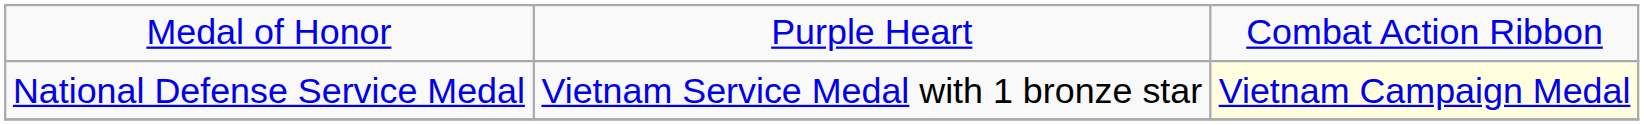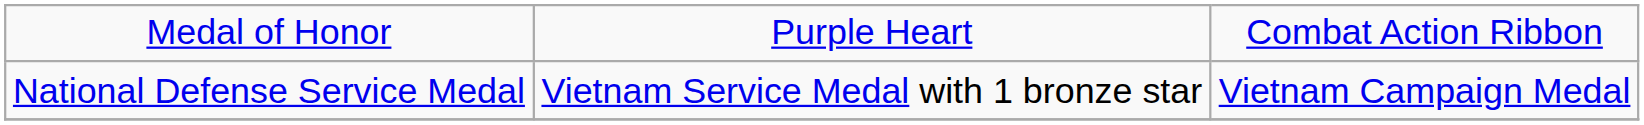(1425, 89) lightyellow background -> (1425, 89) no background
